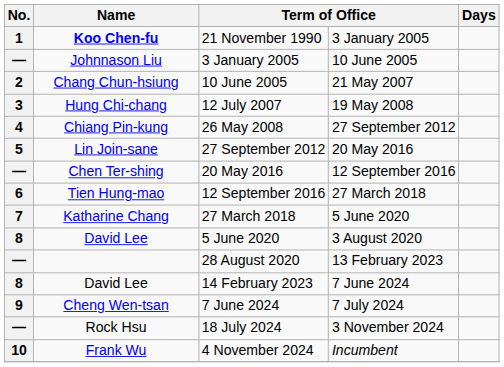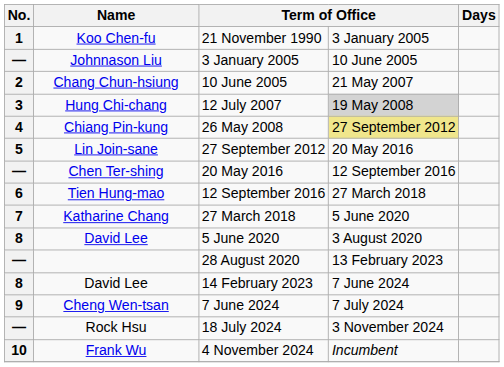(116, 37) bold -> (116, 37) normal
(373, 104) no background -> (373, 104) lightgrey background
(394, 127) no background -> (394, 127) khaki background
